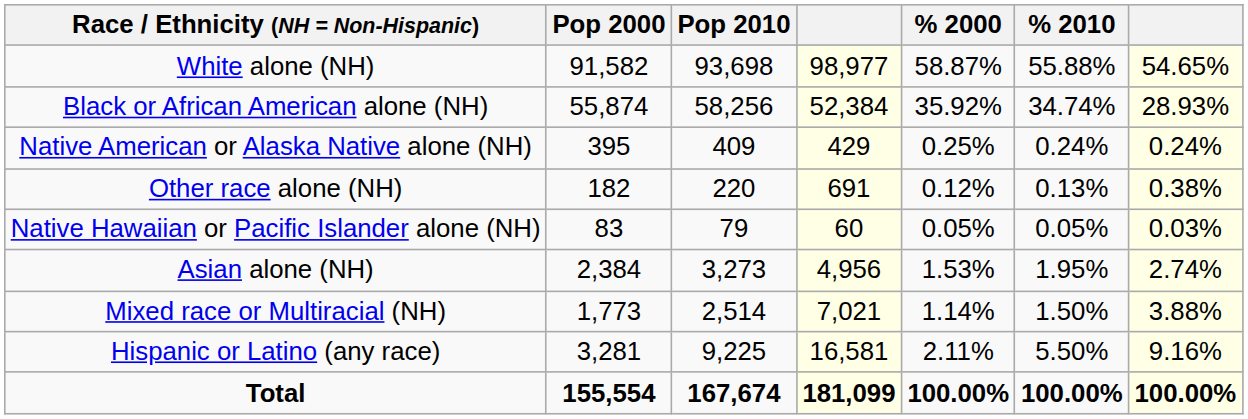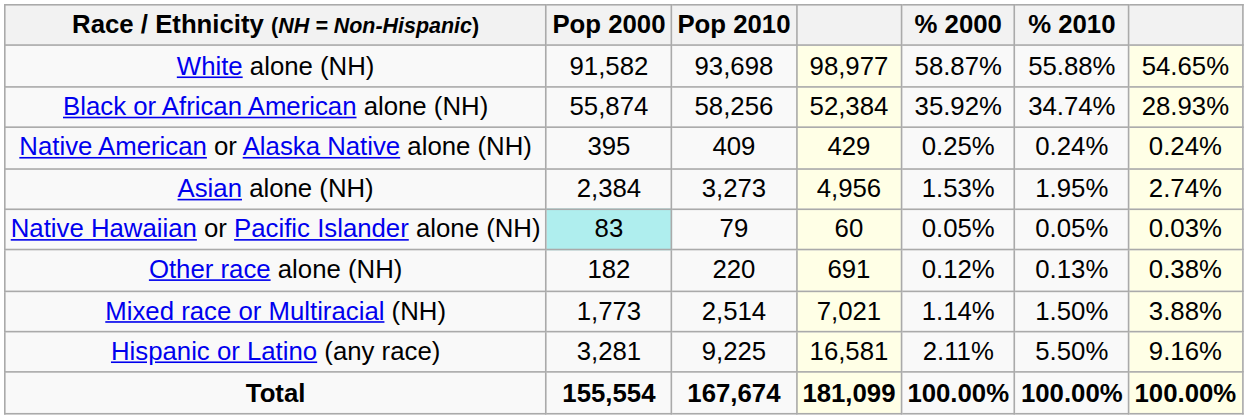rows swapped: (276, 270) <-> (276, 188)
(609, 229) no background -> (609, 229) paleturquoise background
